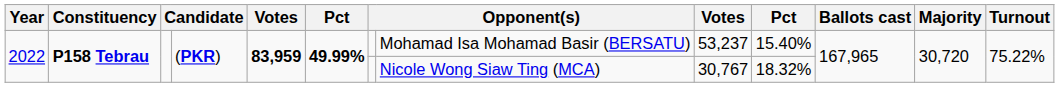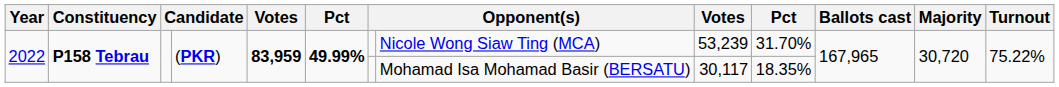(535, 44) Mohamad Isa Mohamad Basir (BERSATU) -> (490, 44) Nicole Wong Siaw Ting (MCA)
(723, 44) 53,237 -> (723, 44) 53,239
(784, 44) 15.40% -> (784, 44) 31.70%
(490, 70) Nicole Wong Siaw Ting (MCA) -> (535, 70) Mohamad Isa Mohamad Basir (BERSATU)
(723, 70) 30,767 -> (724, 70) 30,117
(784, 70) 18.32% -> (784, 70) 18.35%
